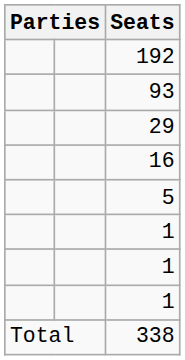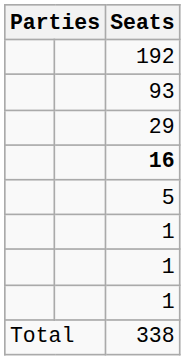(162, 162) normal -> (162, 162) bold
